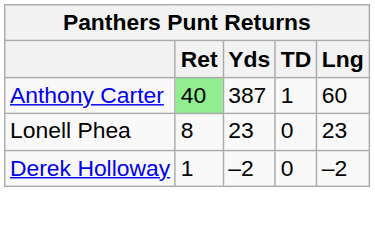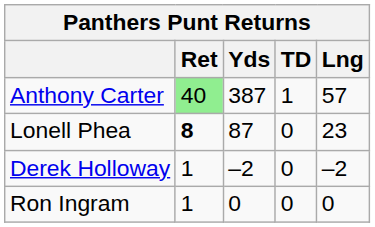(334, 95) 60 -> (334, 95) 57
(187, 131) normal -> (187, 131) bold
(241, 131) 23 -> (241, 131) 87
+ row: (70, 204)
